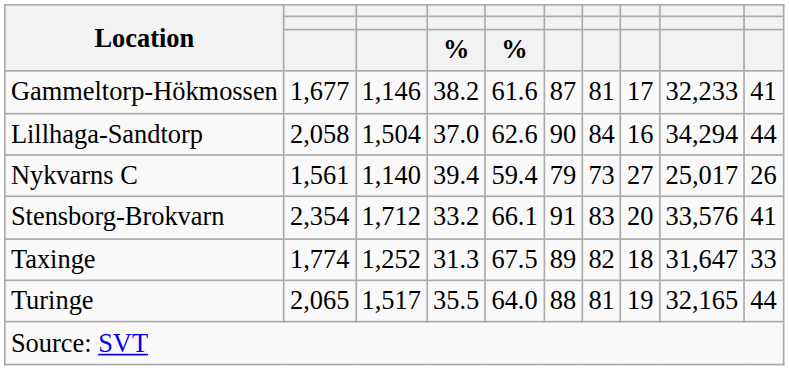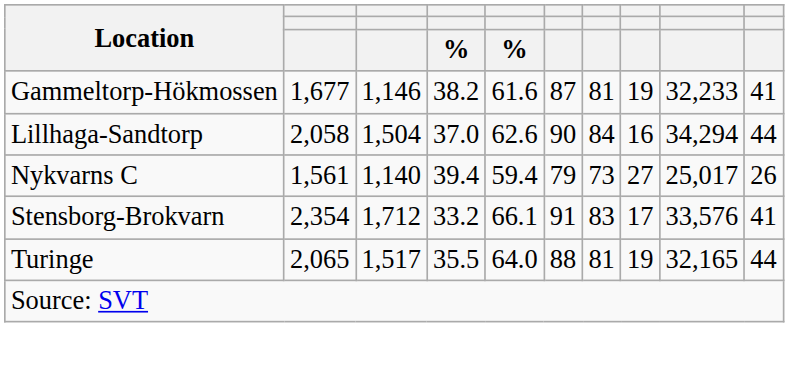(640, 91) 17 -> (640, 91) 19
(640, 217) 20 -> (640, 217) 17
- row: (53, 259)
